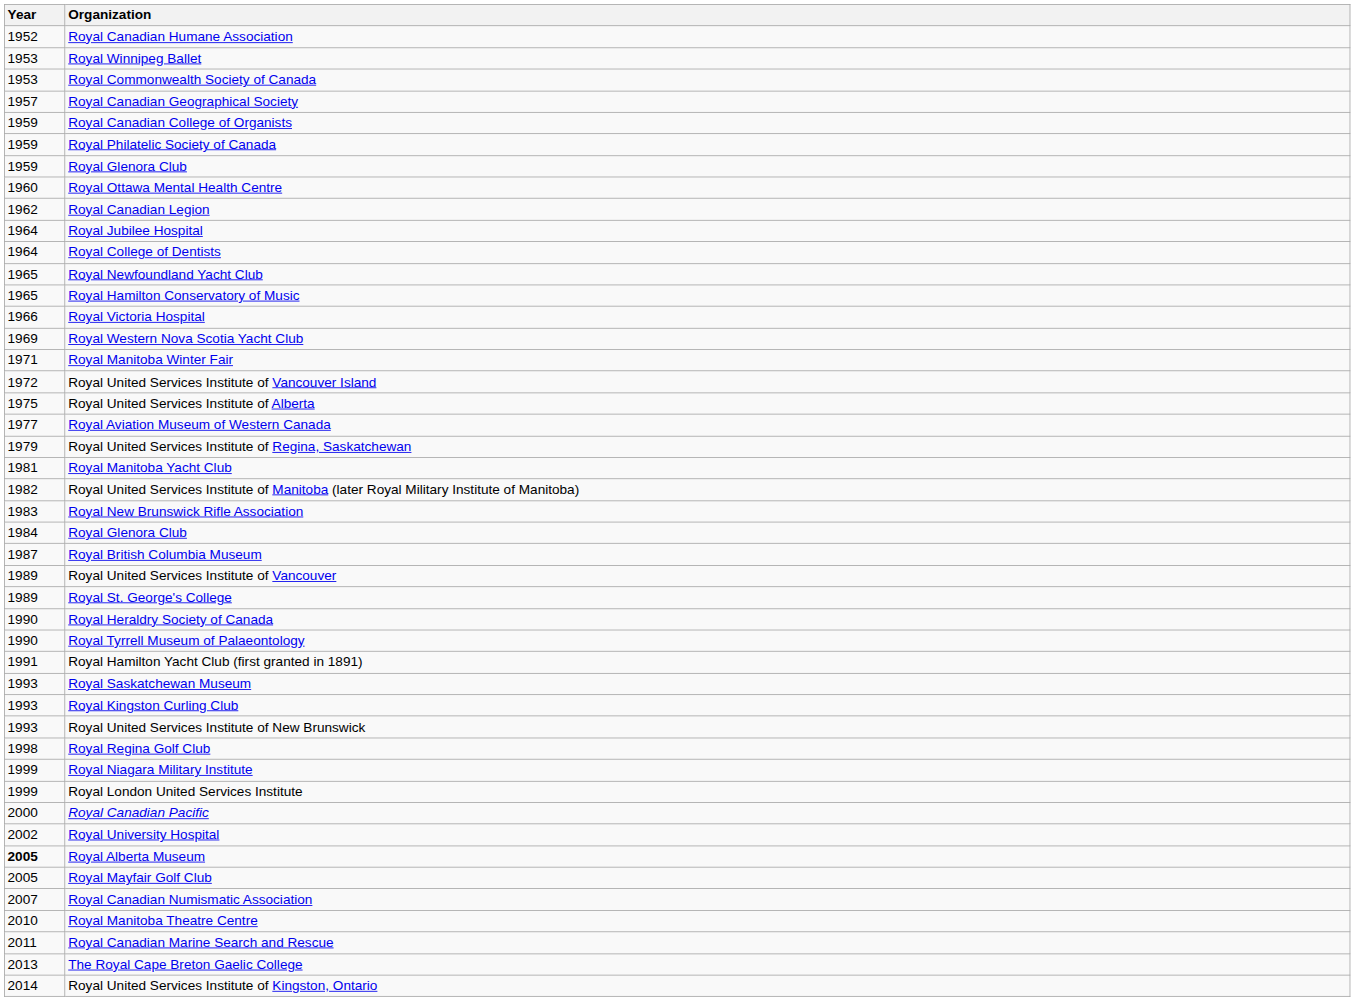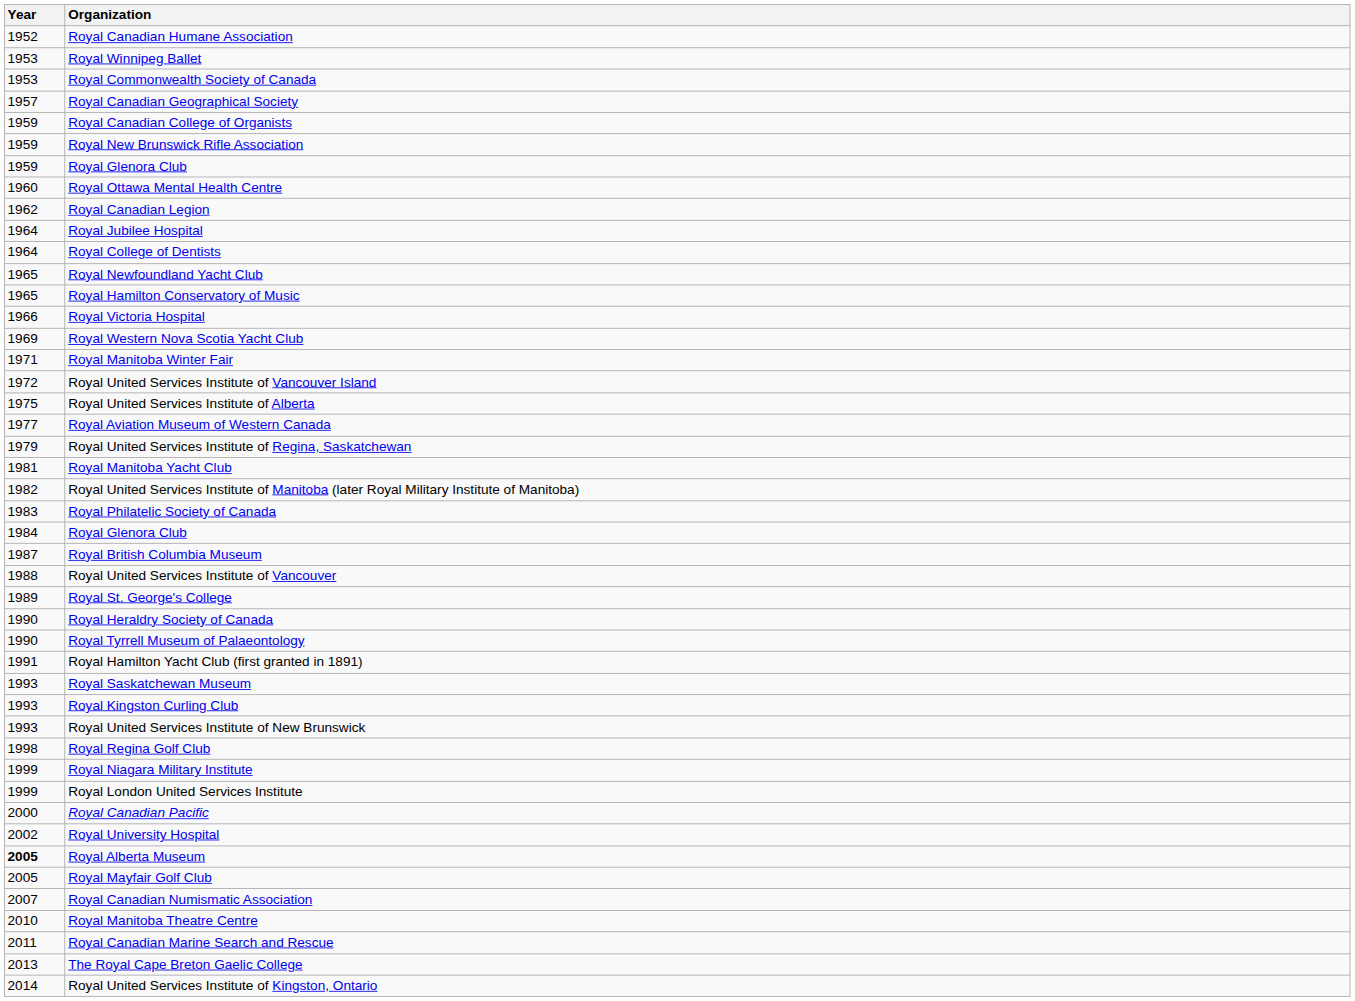(172, 144) Royal Philatelic Society of Canada -> (186, 144) Royal New Brunswick Rifle Association
(186, 511) Royal New Brunswick Rifle Association -> (172, 511) Royal Philatelic Society of Canada
(23, 576) 1989 -> (23, 576) 1988
